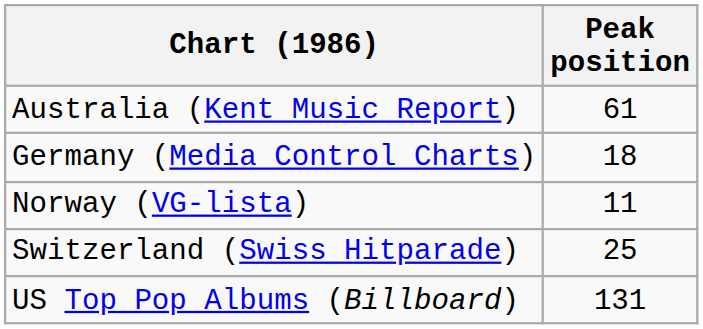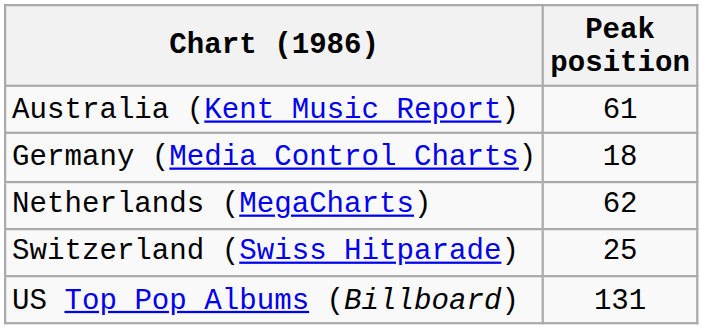+ row: (222, 205)
- row: (161, 205)
